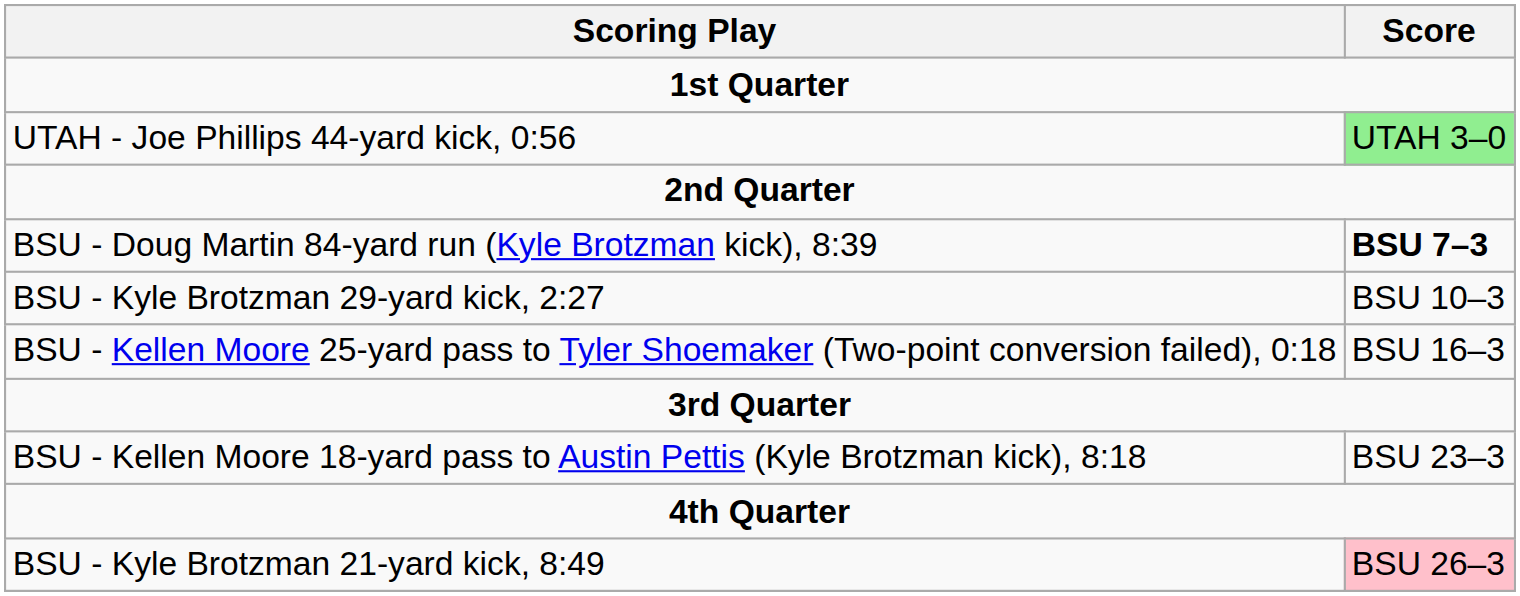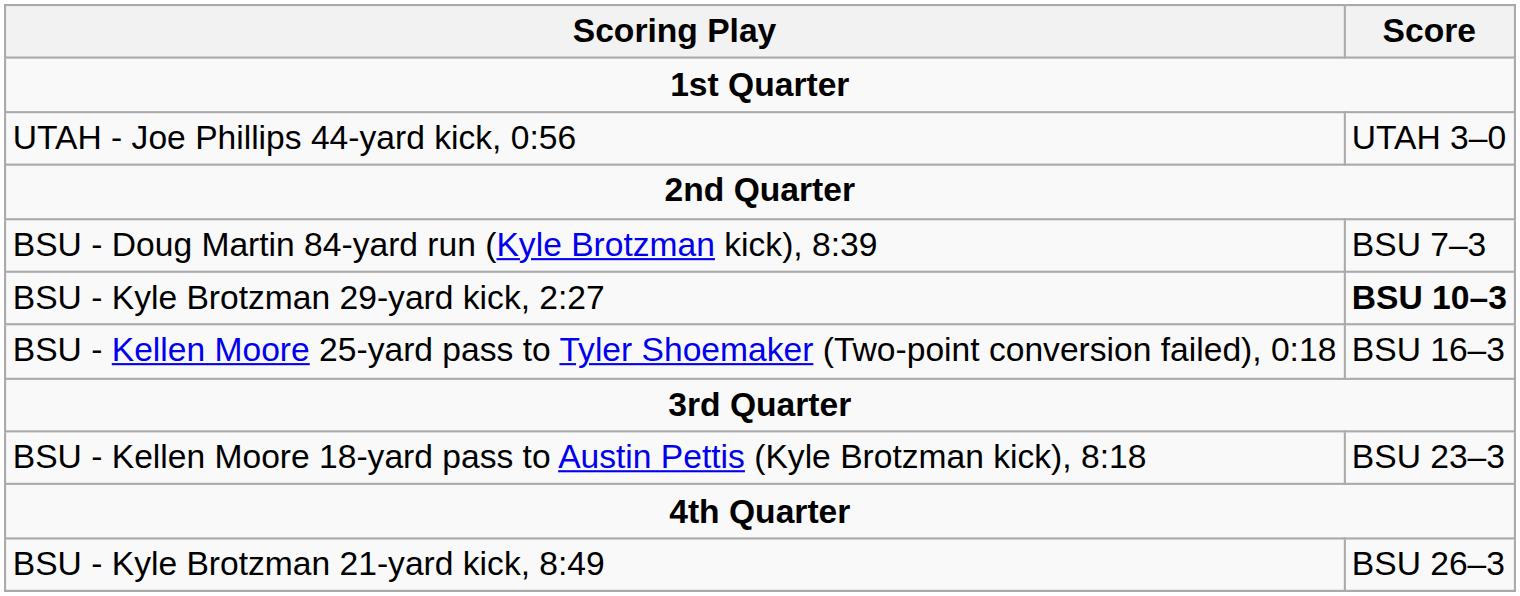(1429, 137) lightgreen background -> (1429, 137) no background
(1420, 244) bold -> (1419, 244) normal
(1428, 297) normal -> (1429, 297) bold
(1428, 564) pink background -> (1428, 564) no background
